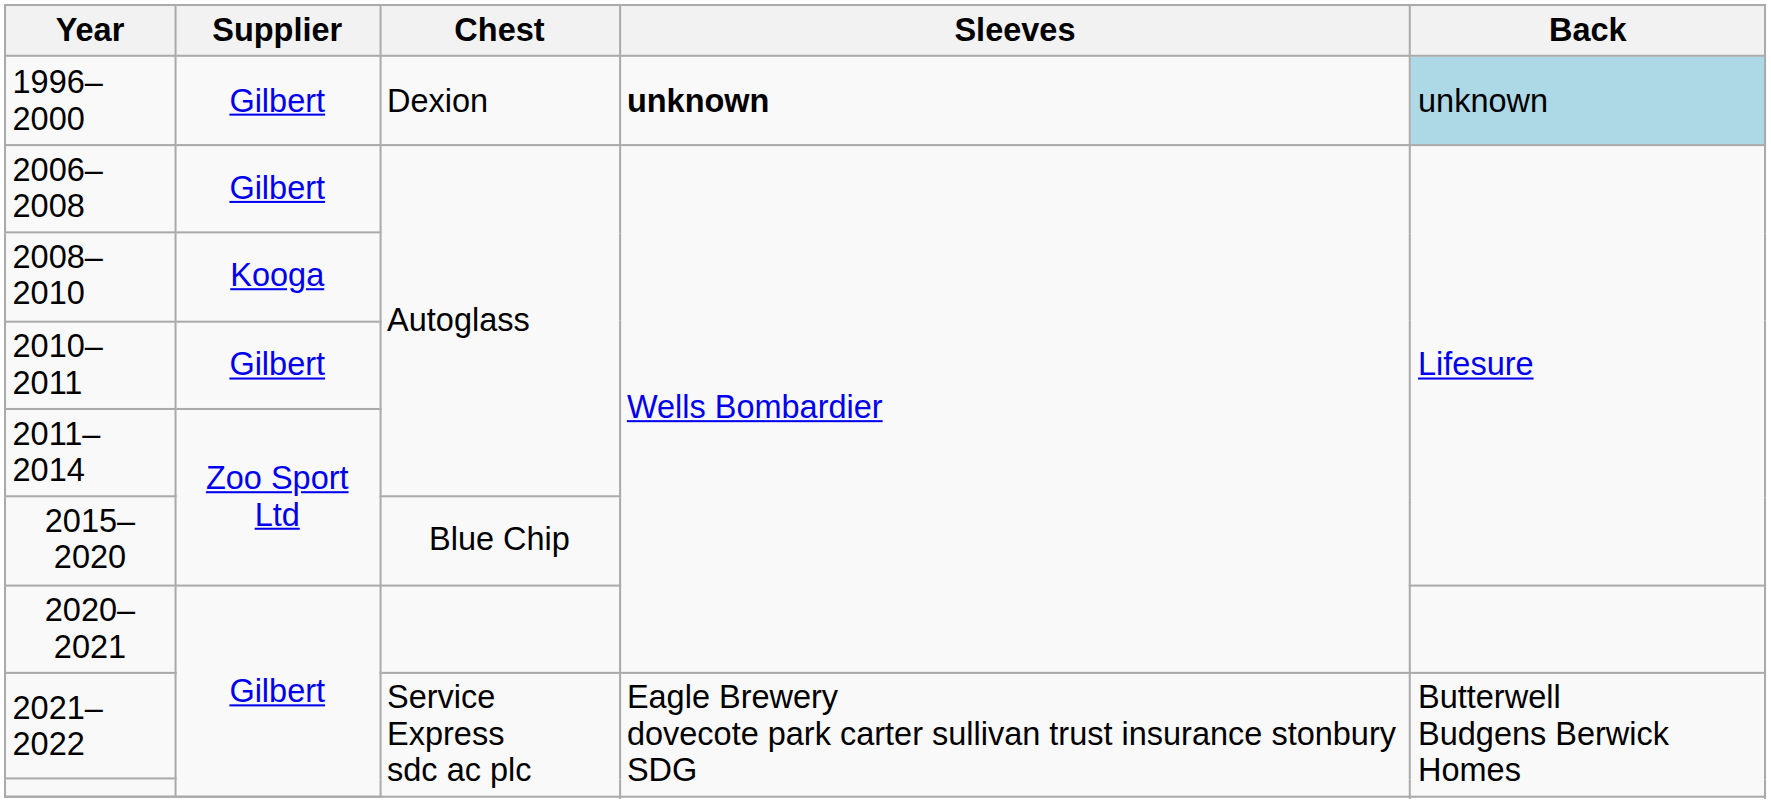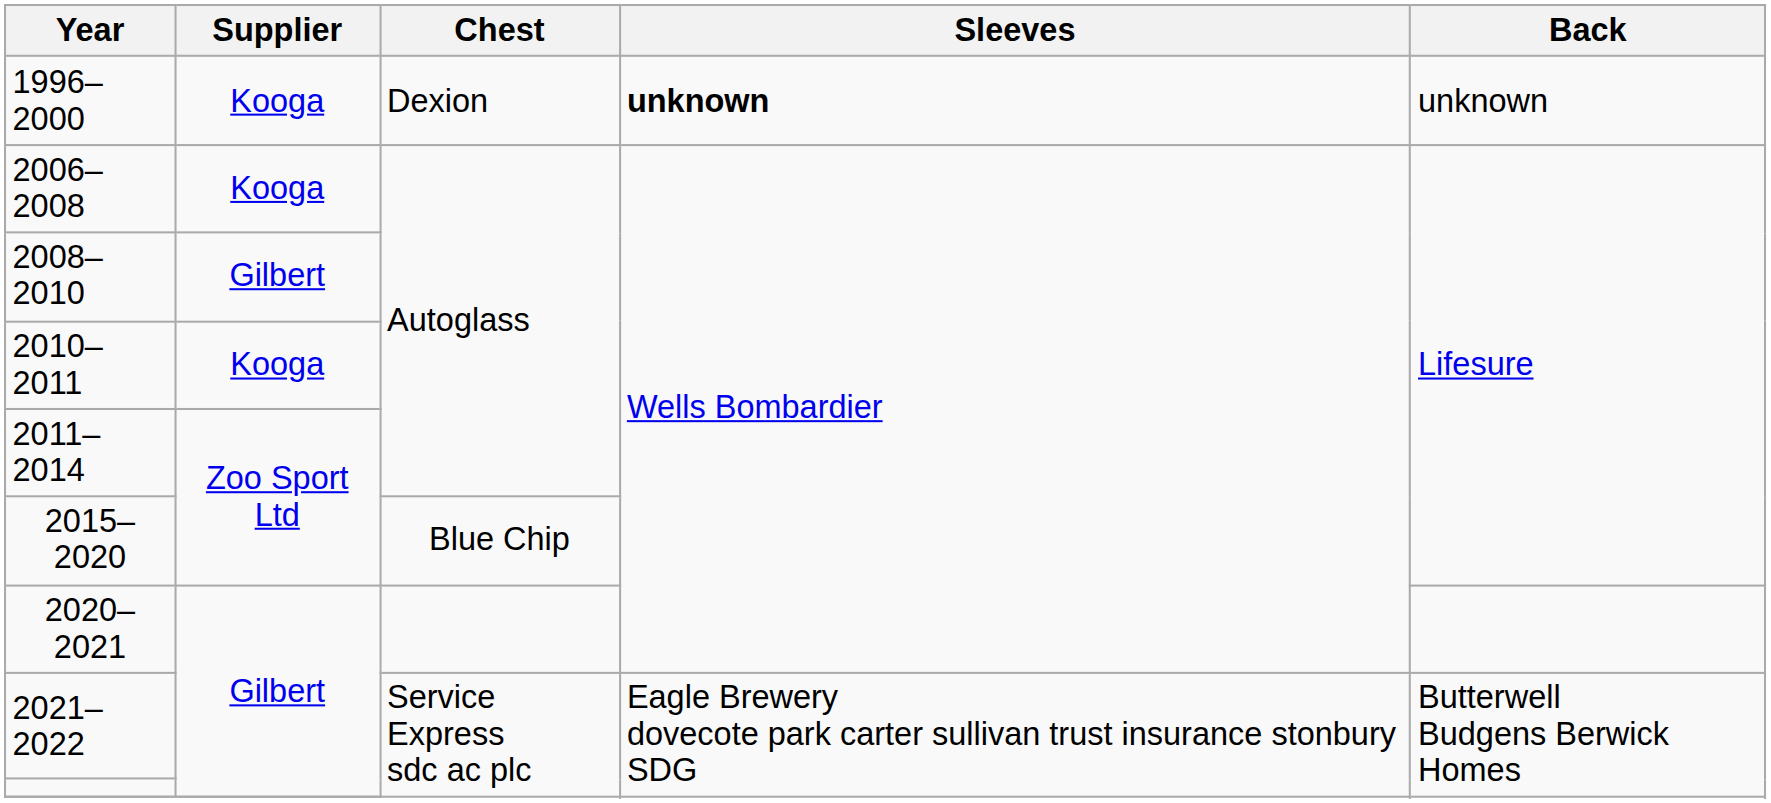(277, 100) Gilbert -> (277, 100) Kooga
(1483, 100) lightblue background -> (1483, 100) no background
(277, 188) Gilbert -> (277, 188) Kooga
(277, 276) Kooga -> (277, 276) Gilbert
(277, 364) Gilbert -> (277, 364) Kooga
